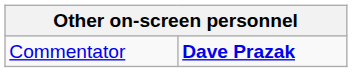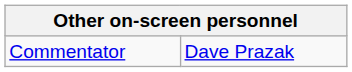(239, 51) bold -> (239, 51) normal
